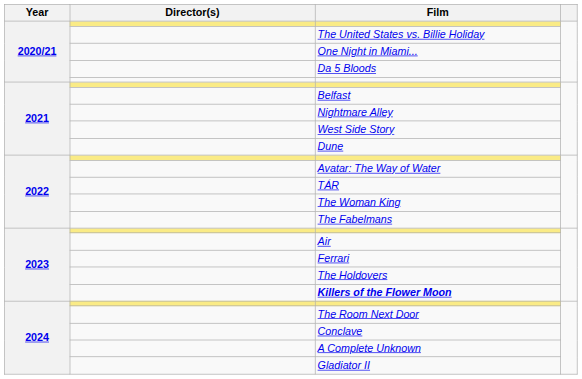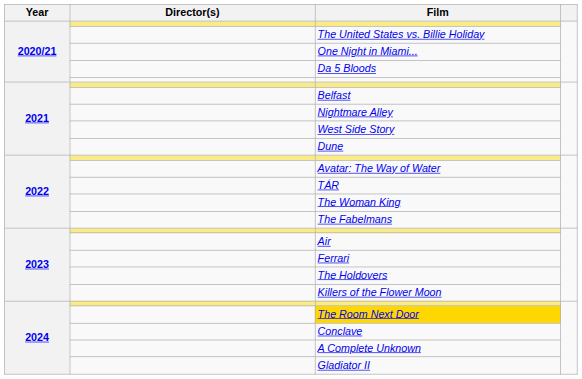(385, 292) bold -> (380, 292) normal
(368, 314) no background -> (368, 314) gold background
